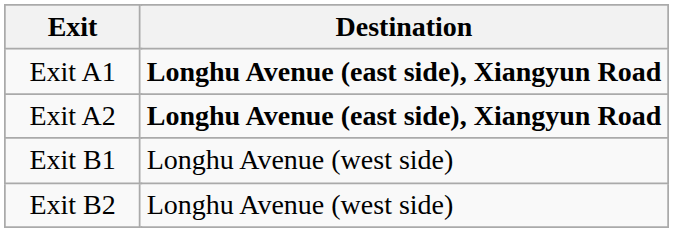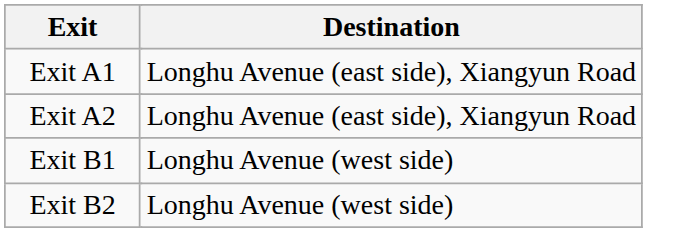(404, 71) bold -> (391, 71) normal
(404, 115) bold -> (391, 115) normal
